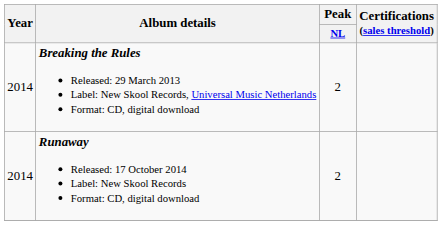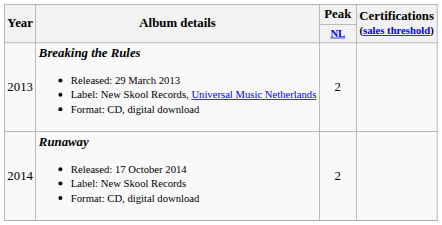(20, 87) 2014 -> (20, 87) 2013
